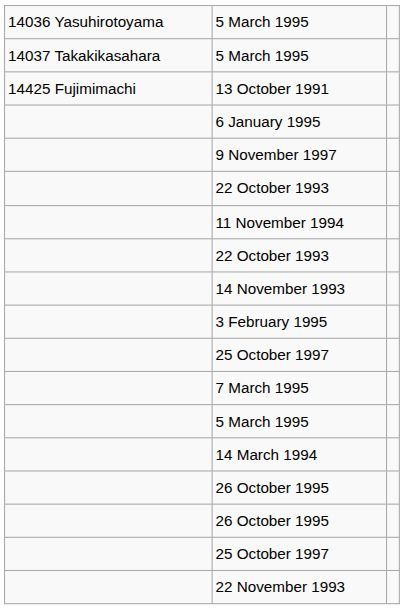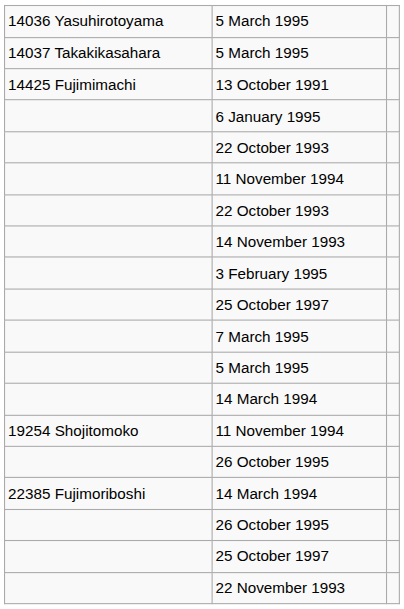- row: (108, 155)
+ row: (73, 431)
+ row: (77, 493)
